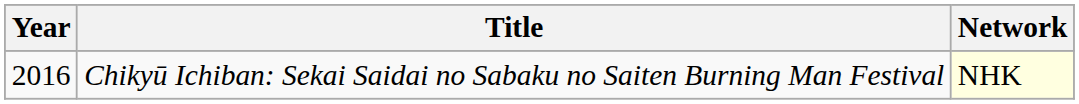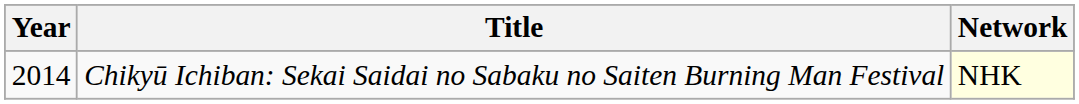(41, 74) 2016 -> (41, 74) 2014
